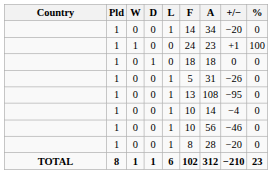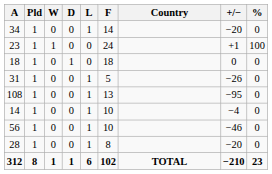columns swapped: (55, 12) <-> (210, 12)
